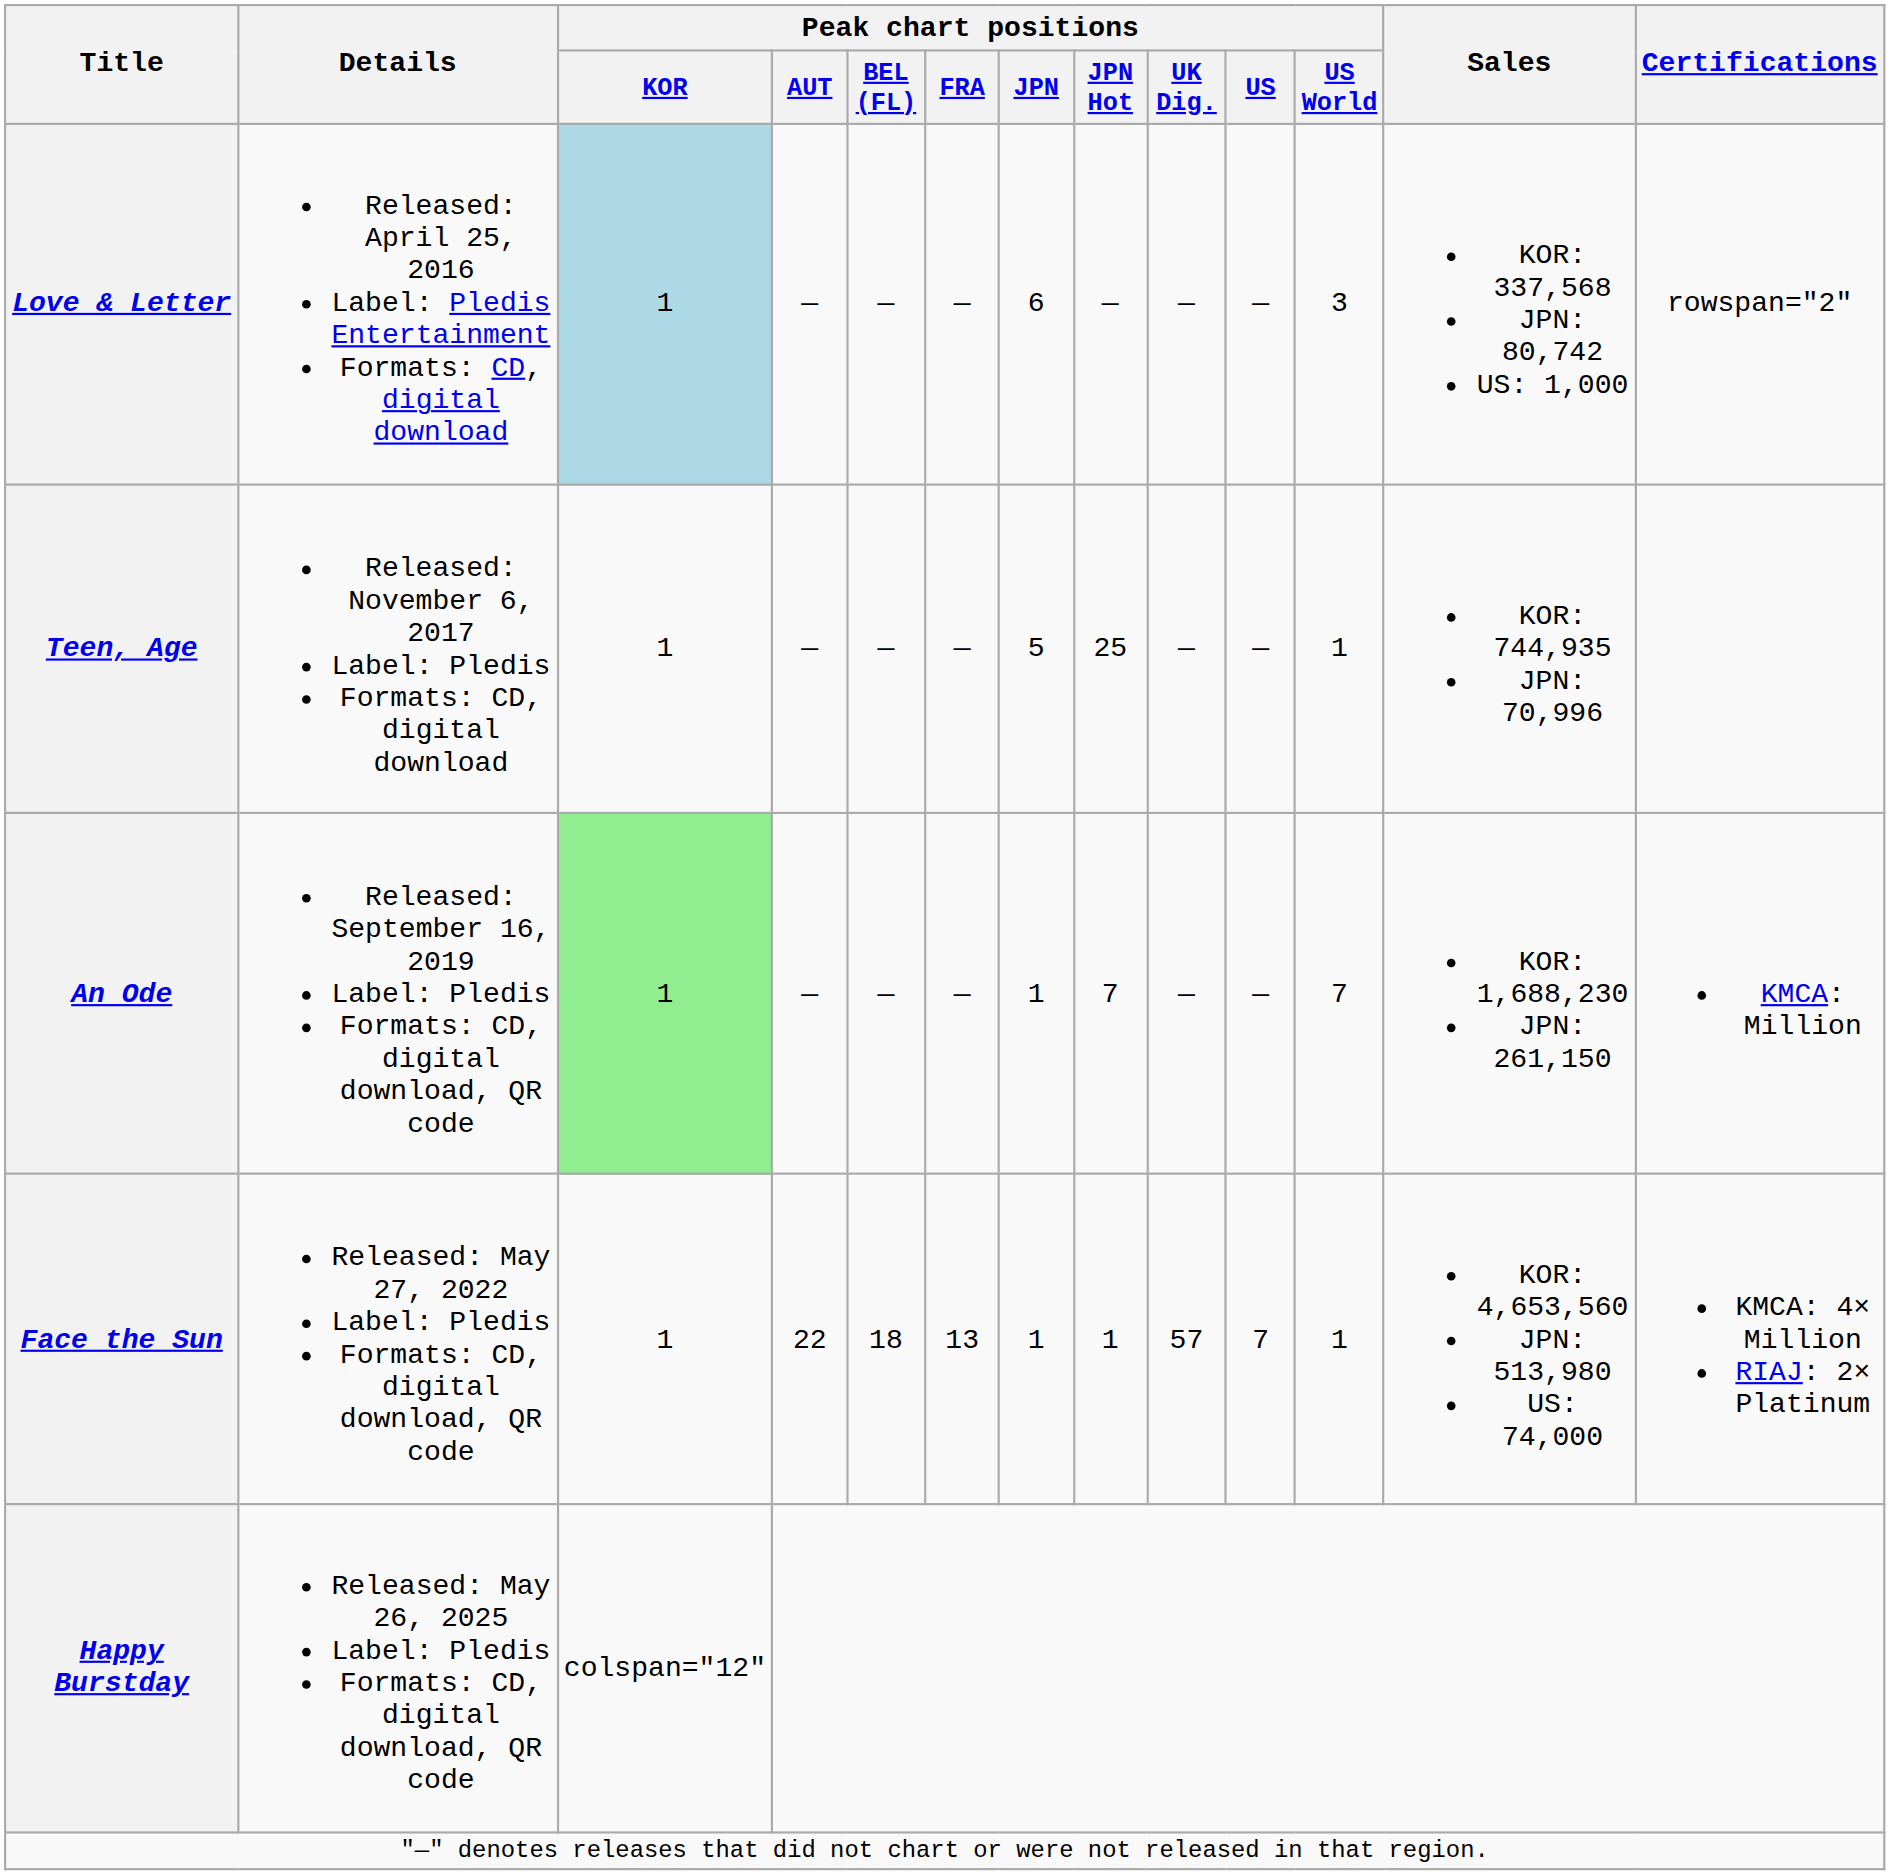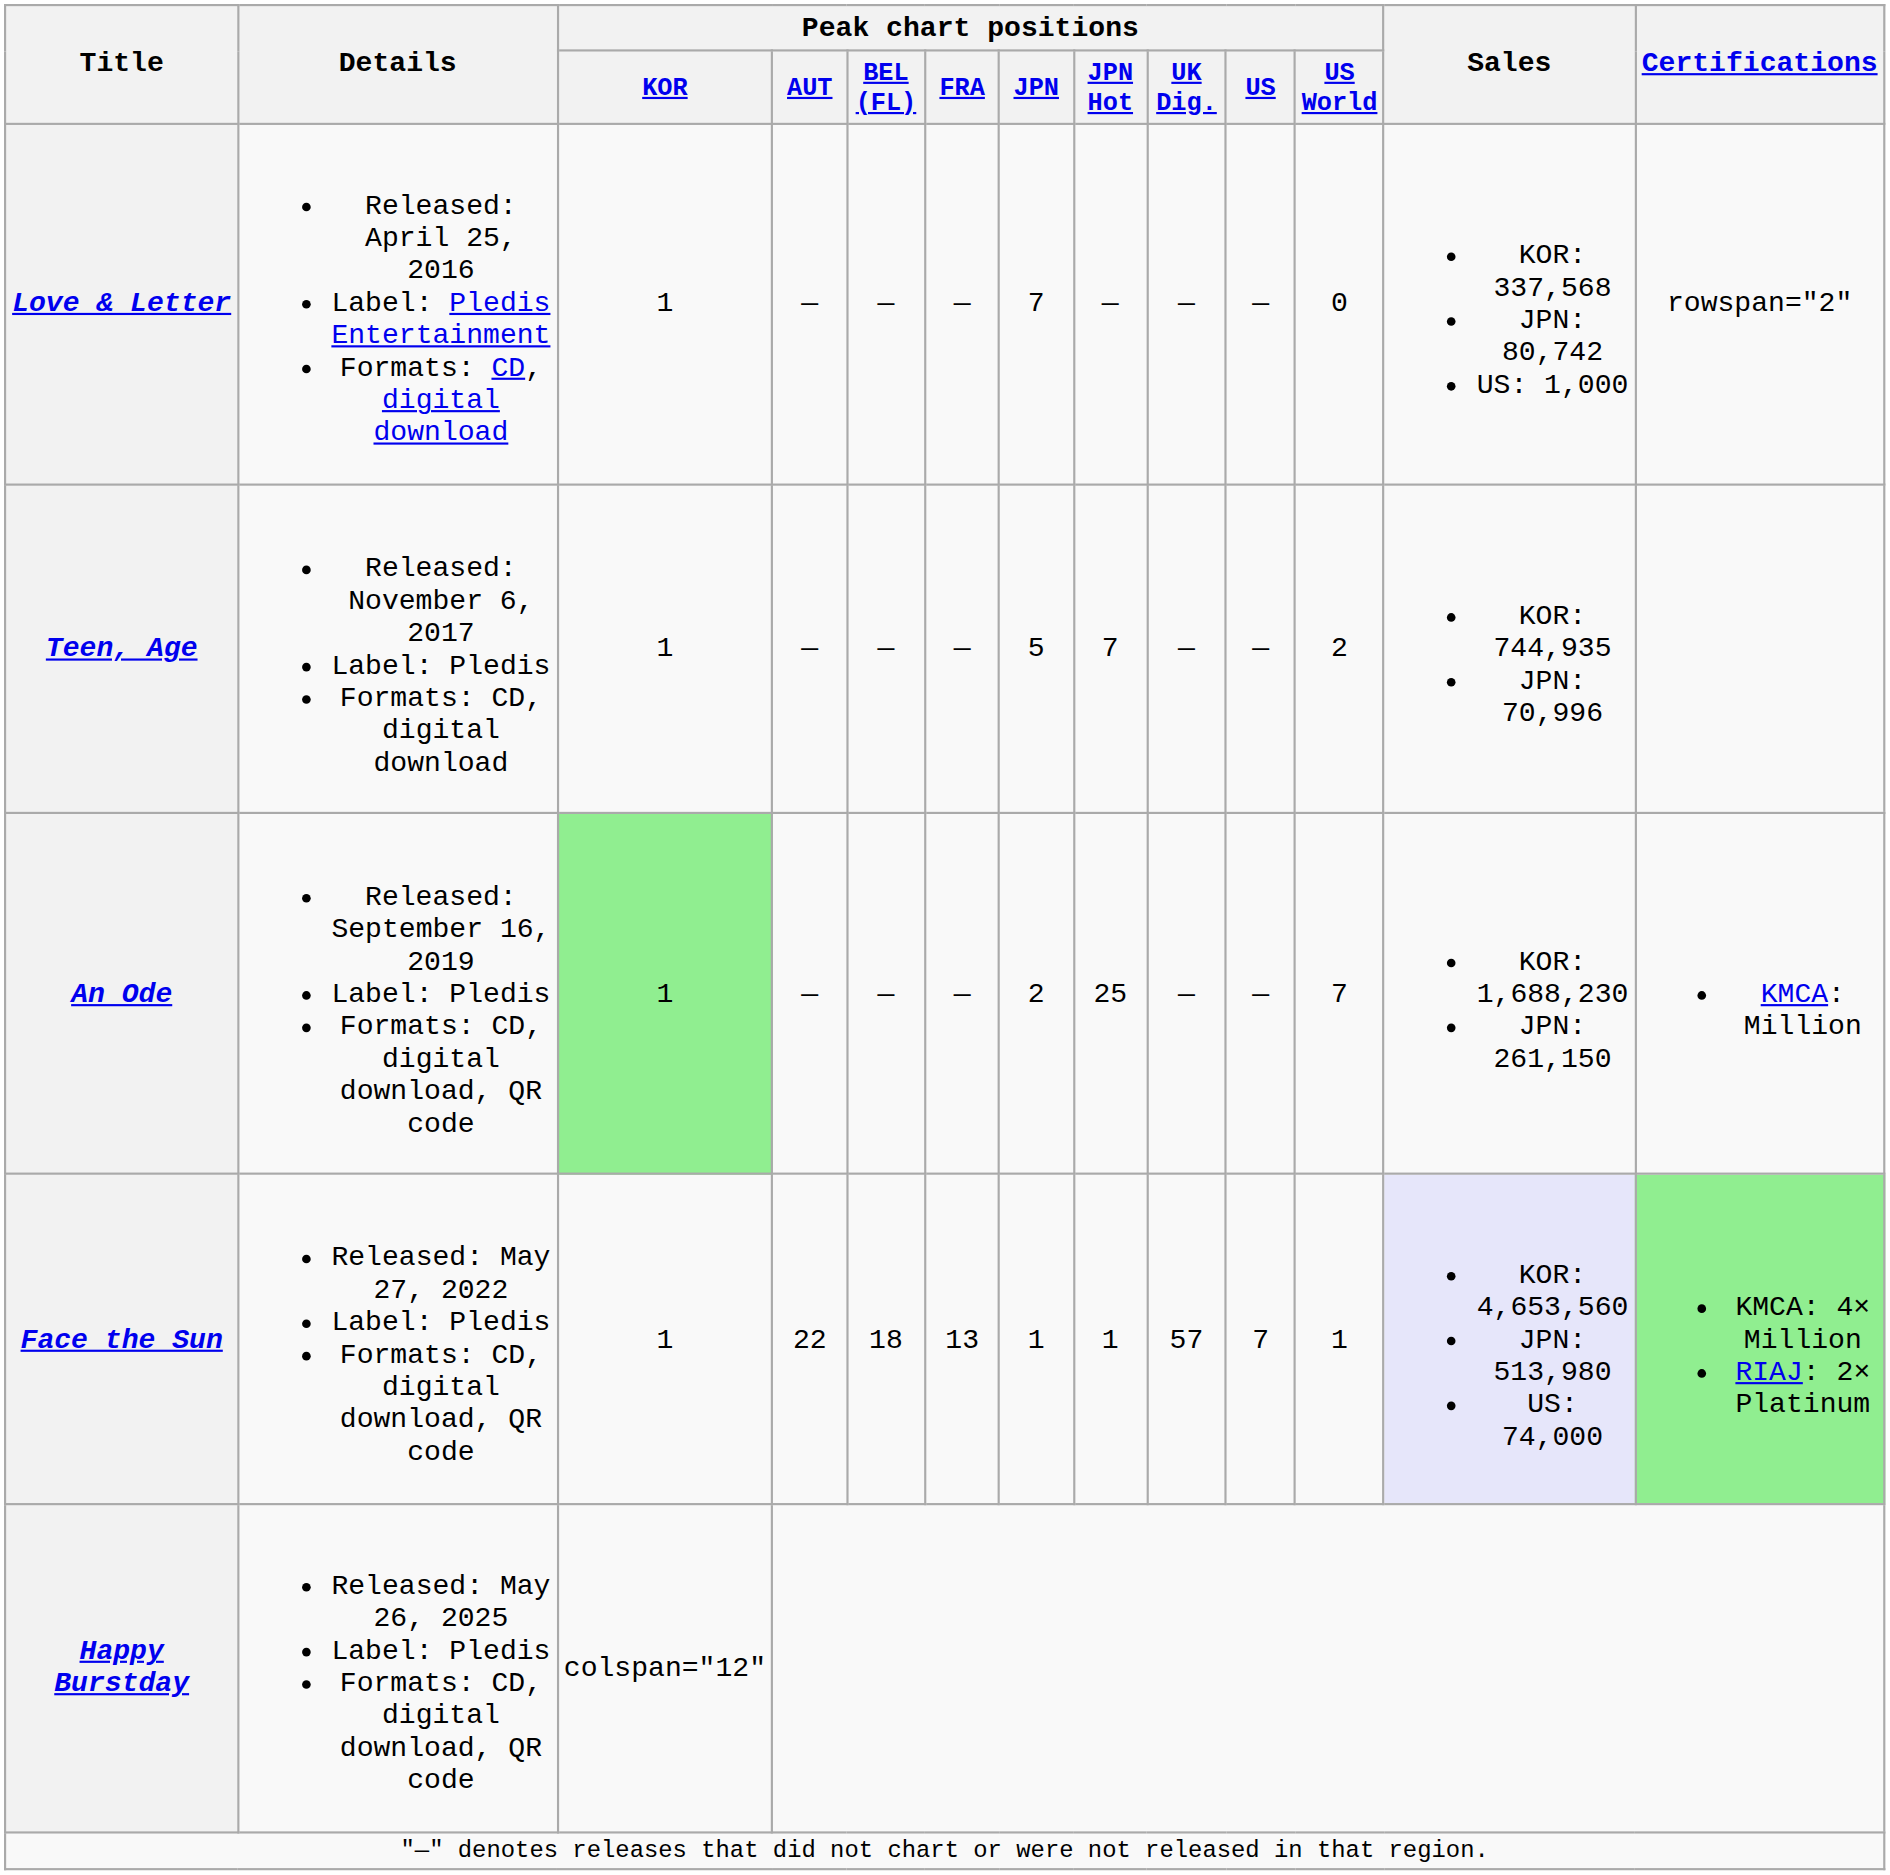(665, 304) lightblue background -> (665, 304) no background
(1036, 304) 6 -> (1036, 304) 7
(1340, 304) 3 -> (1340, 304) 0
(1110, 649) 25 -> (1110, 649) 7
(1340, 649) 1 -> (1340, 649) 2
(1036, 994) 1 -> (1036, 994) 2
(1110, 994) 7 -> (1110, 994) 25
(1509, 1355) no background -> (1509, 1355) lavender background
(1760, 1355) no background -> (1760, 1355) lightgreen background
